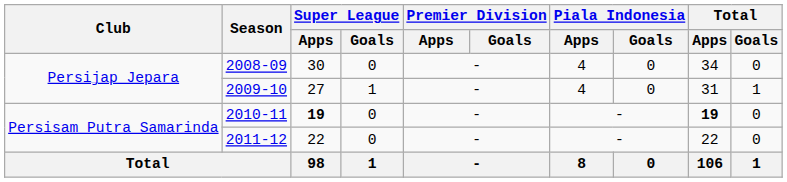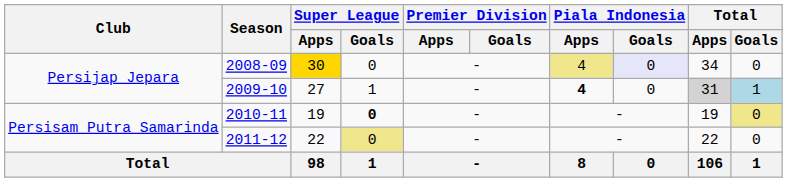(316, 66) no background -> (316, 66) gold background
(582, 66) no background -> (582, 66) khaki background
(651, 66) no background -> (651, 66) lavender background
(582, 90) normal -> (582, 90) bold
(710, 90) no background -> (710, 90) lightgrey background
(756, 90) no background -> (756, 90) lightblue background
(316, 115) bold -> (316, 115) normal
(372, 115) normal -> (372, 115) bold
(710, 115) bold -> (710, 115) normal
(756, 115) no background -> (756, 115) khaki background
(372, 139) no background -> (372, 139) khaki background
